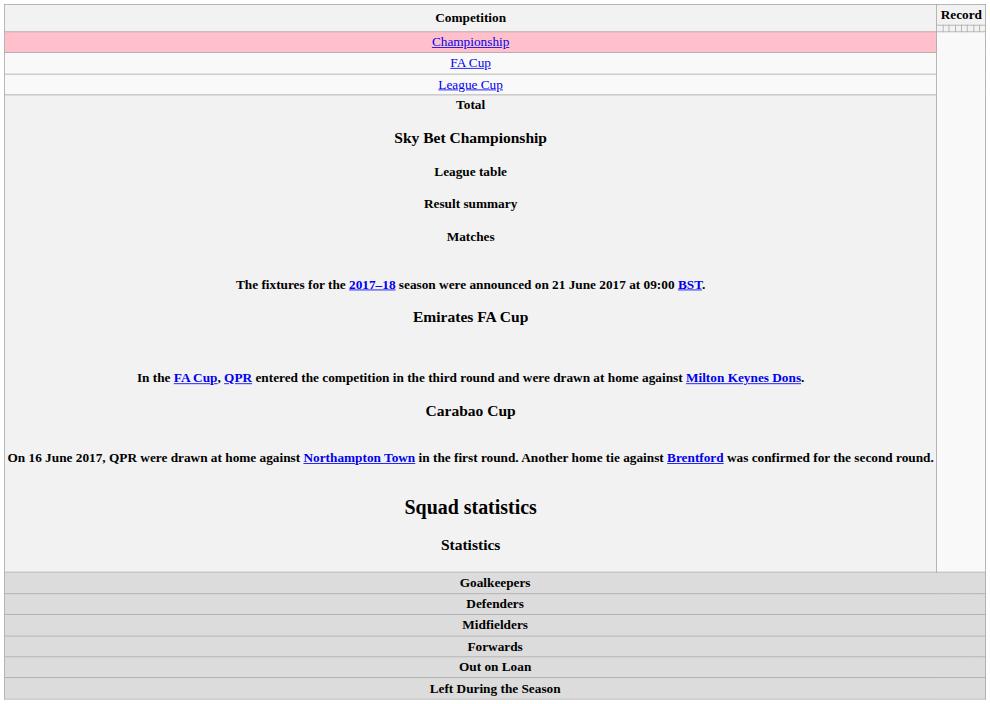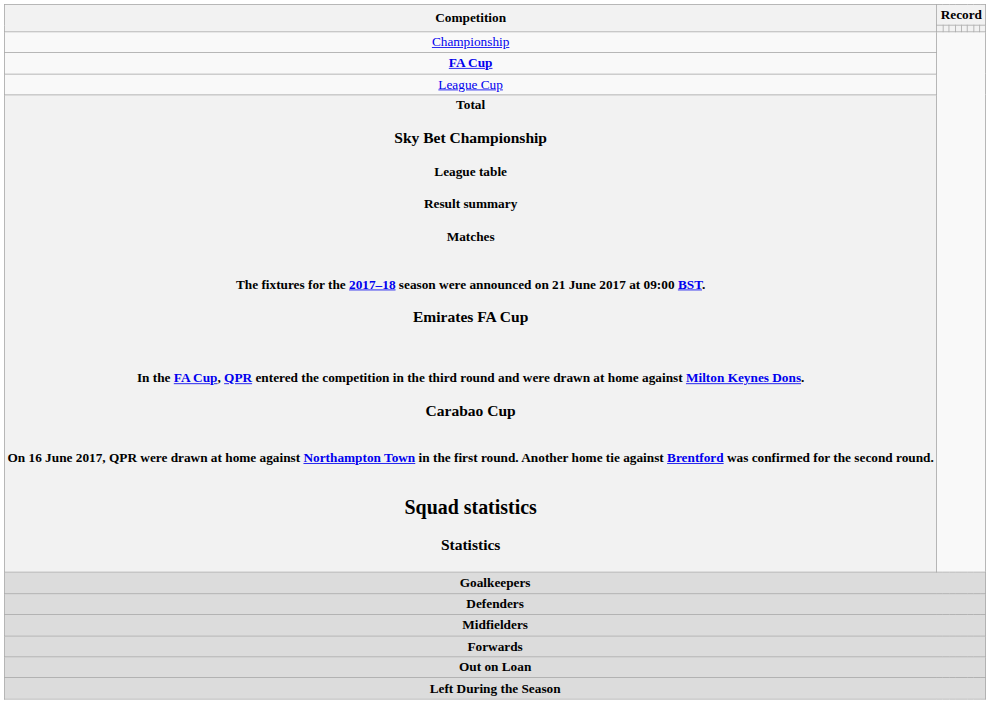(471, 42) pink background -> (471, 42) no background
(471, 63) normal -> (471, 63) bold
